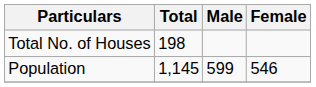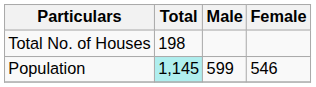(179, 69) no background -> (179, 69) paleturquoise background
